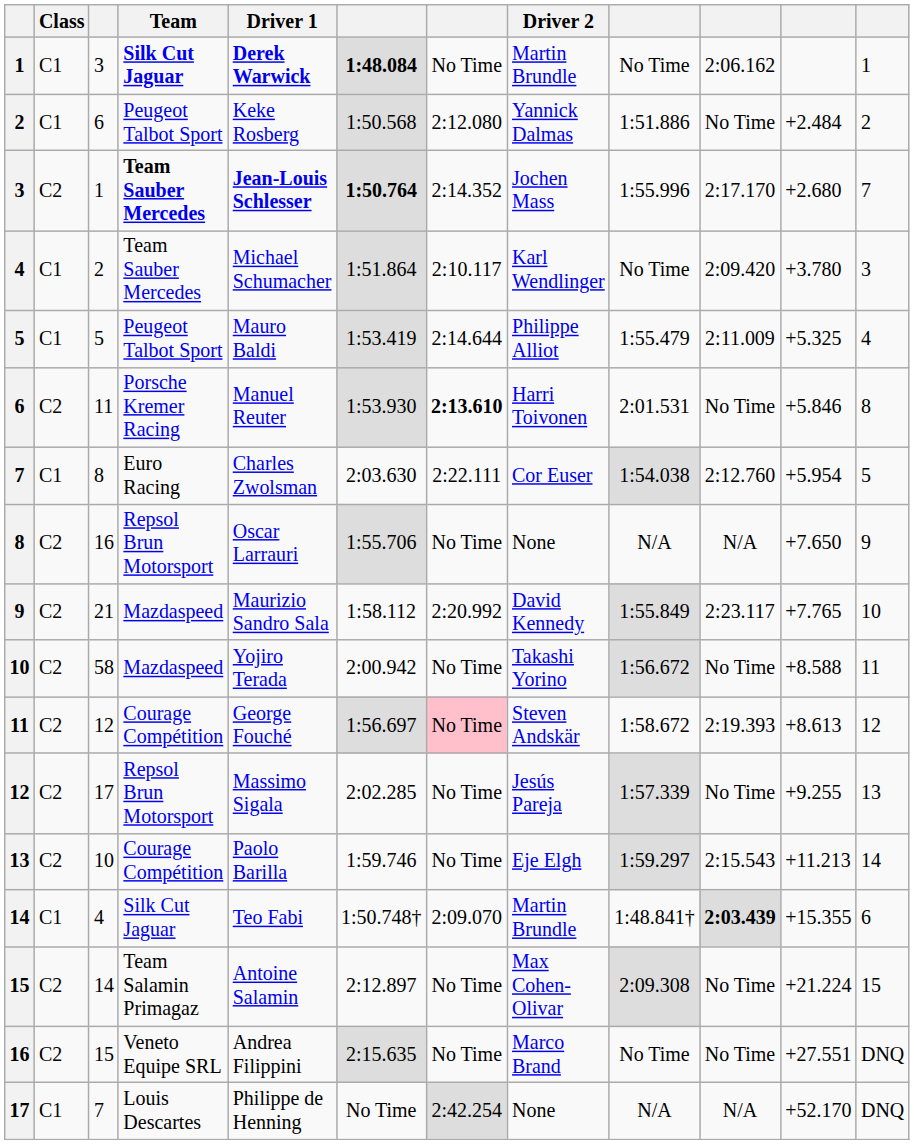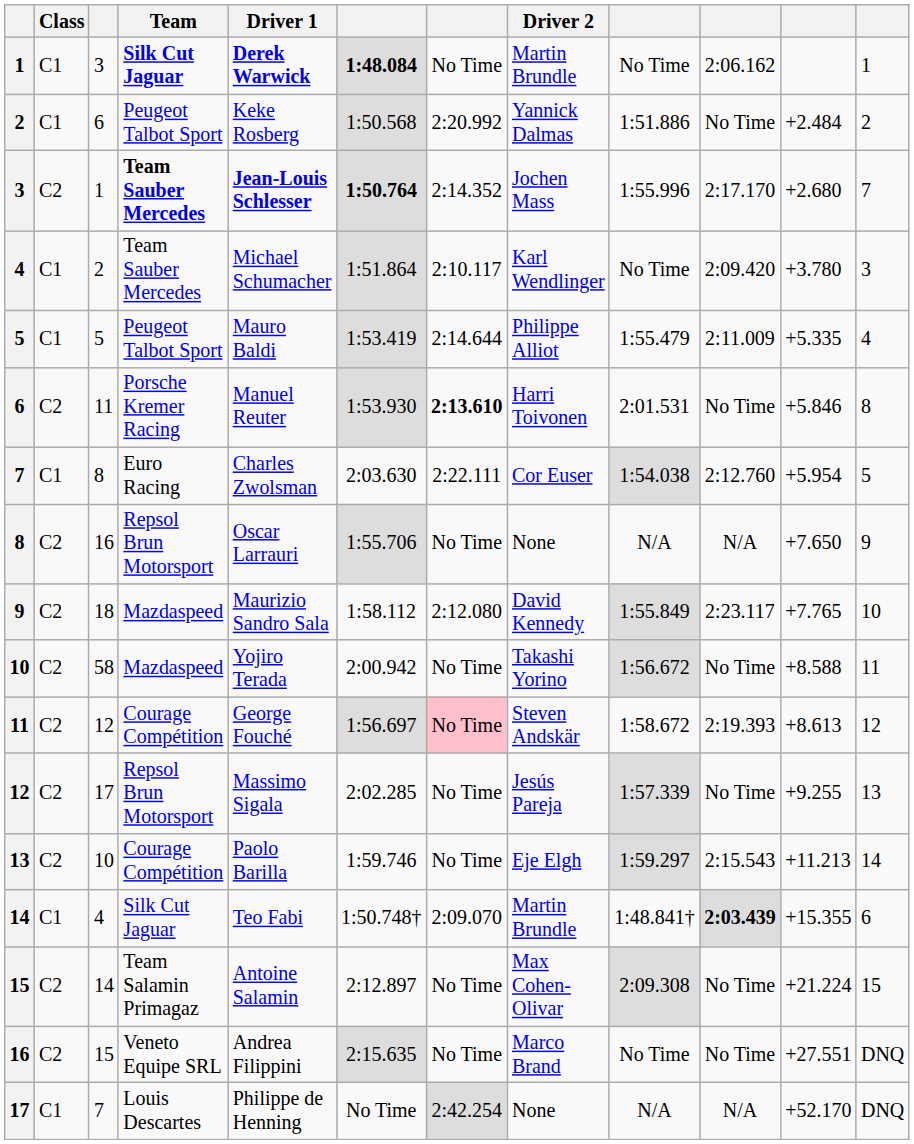(467, 121) 2:12.080 -> (467, 121) 2:20.992
(813, 338) +5.325 -> (813, 338) +5.335
(104, 611) 21 -> (104, 611) 18
(467, 611) 2:20.992 -> (467, 611) 2:12.080
